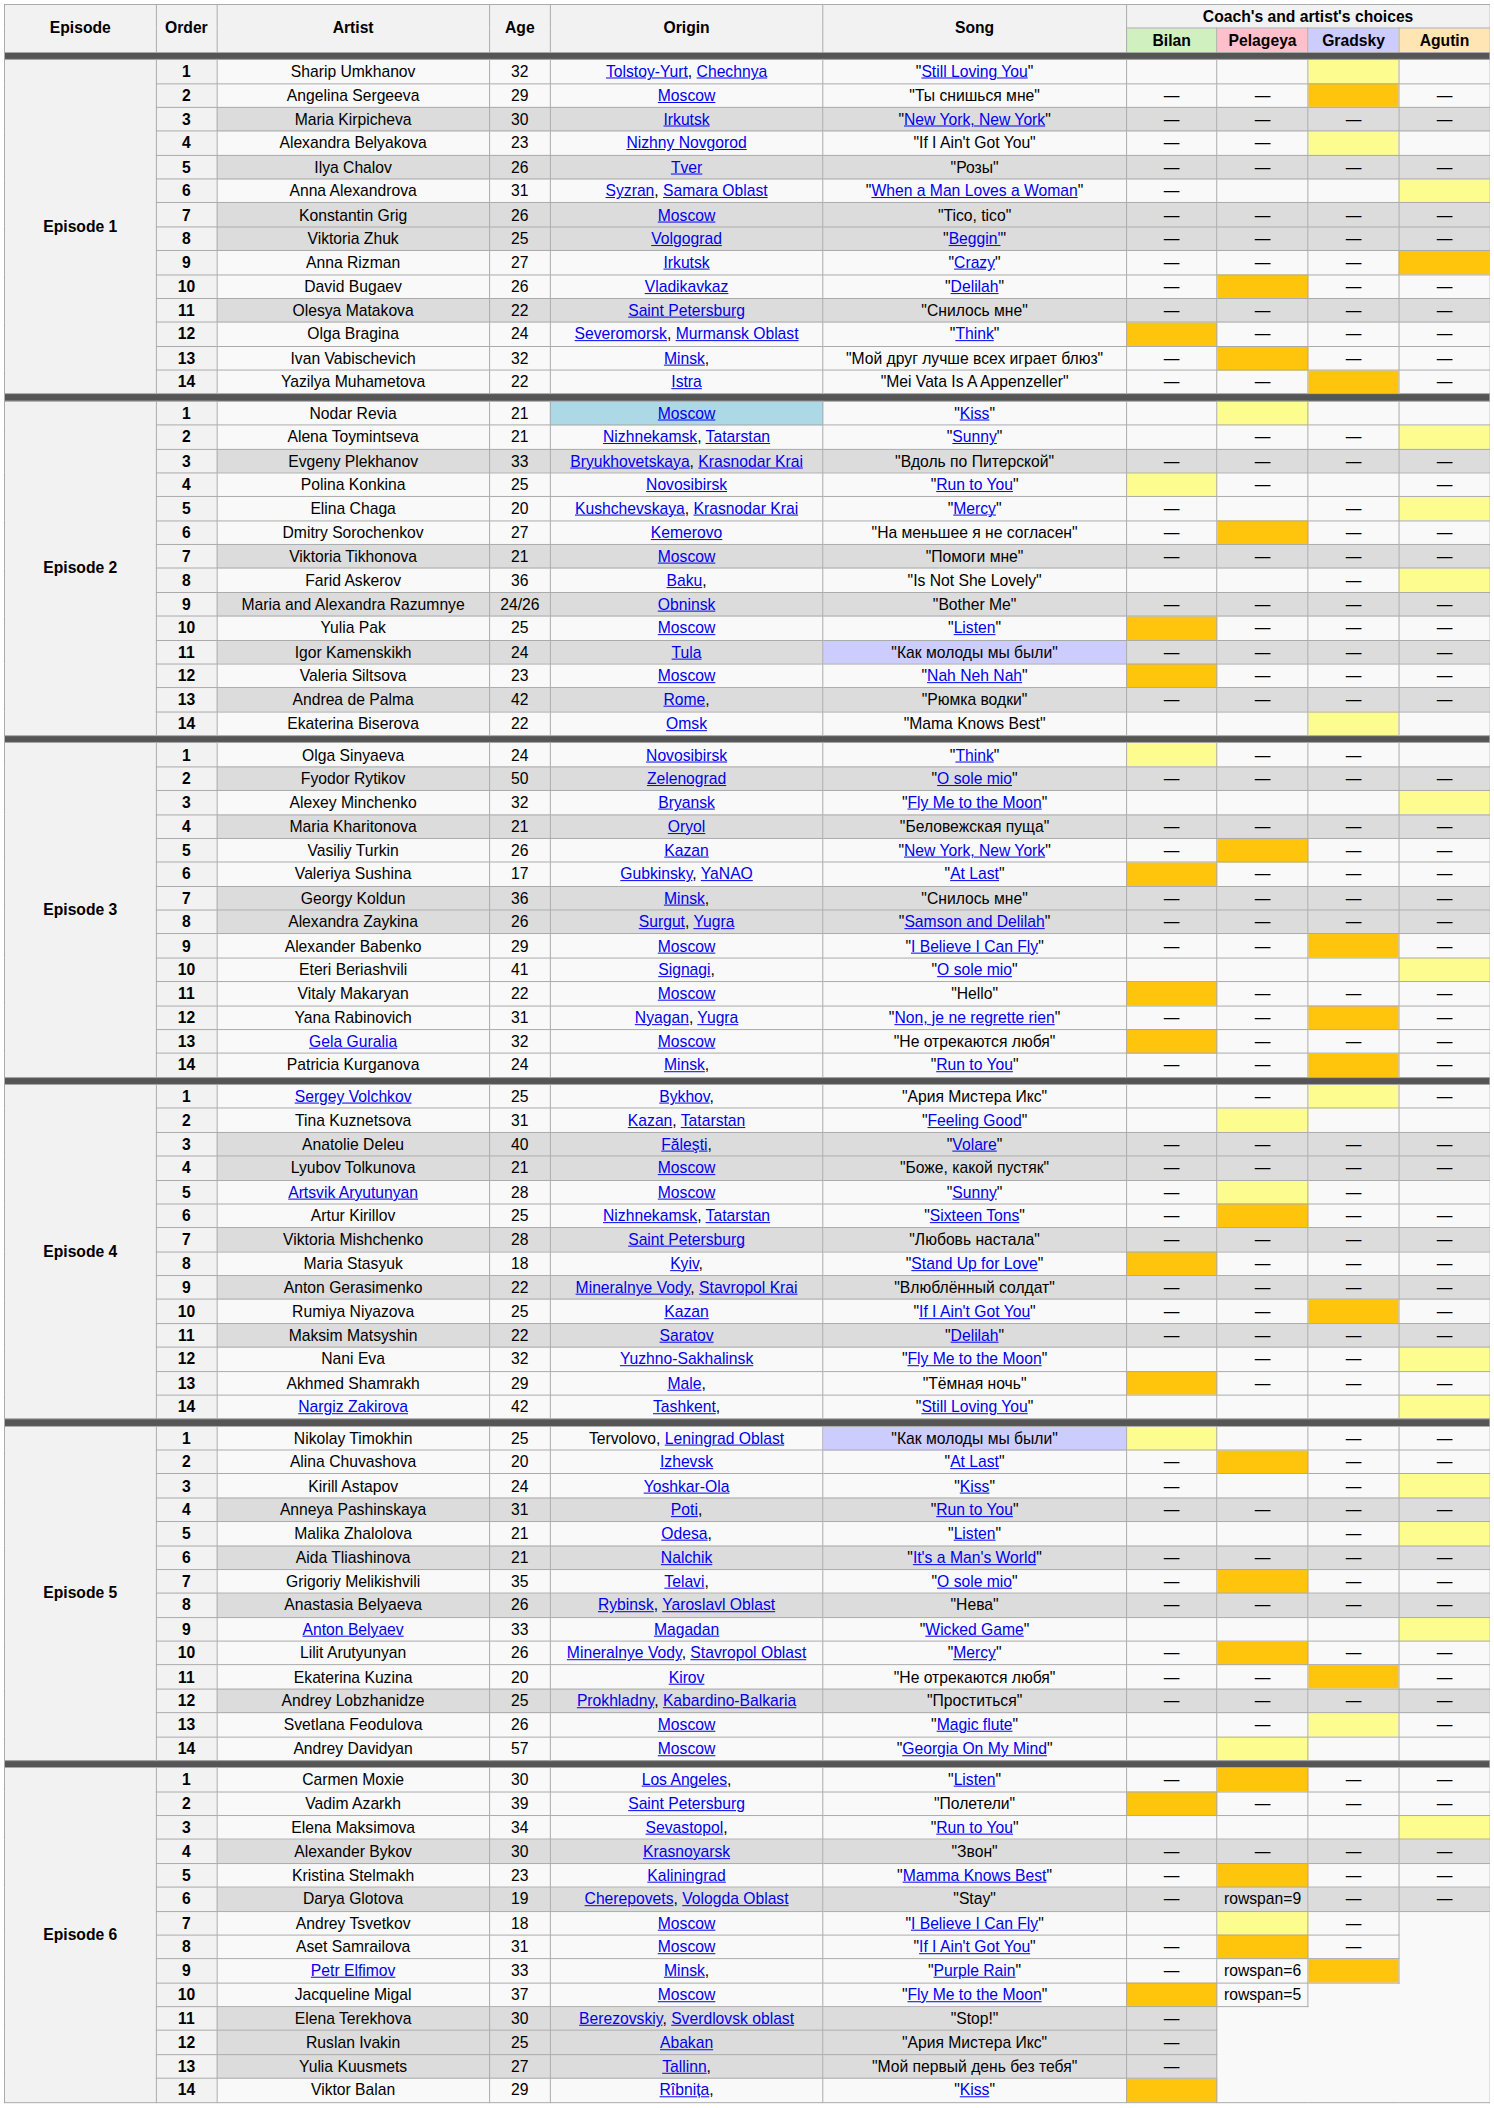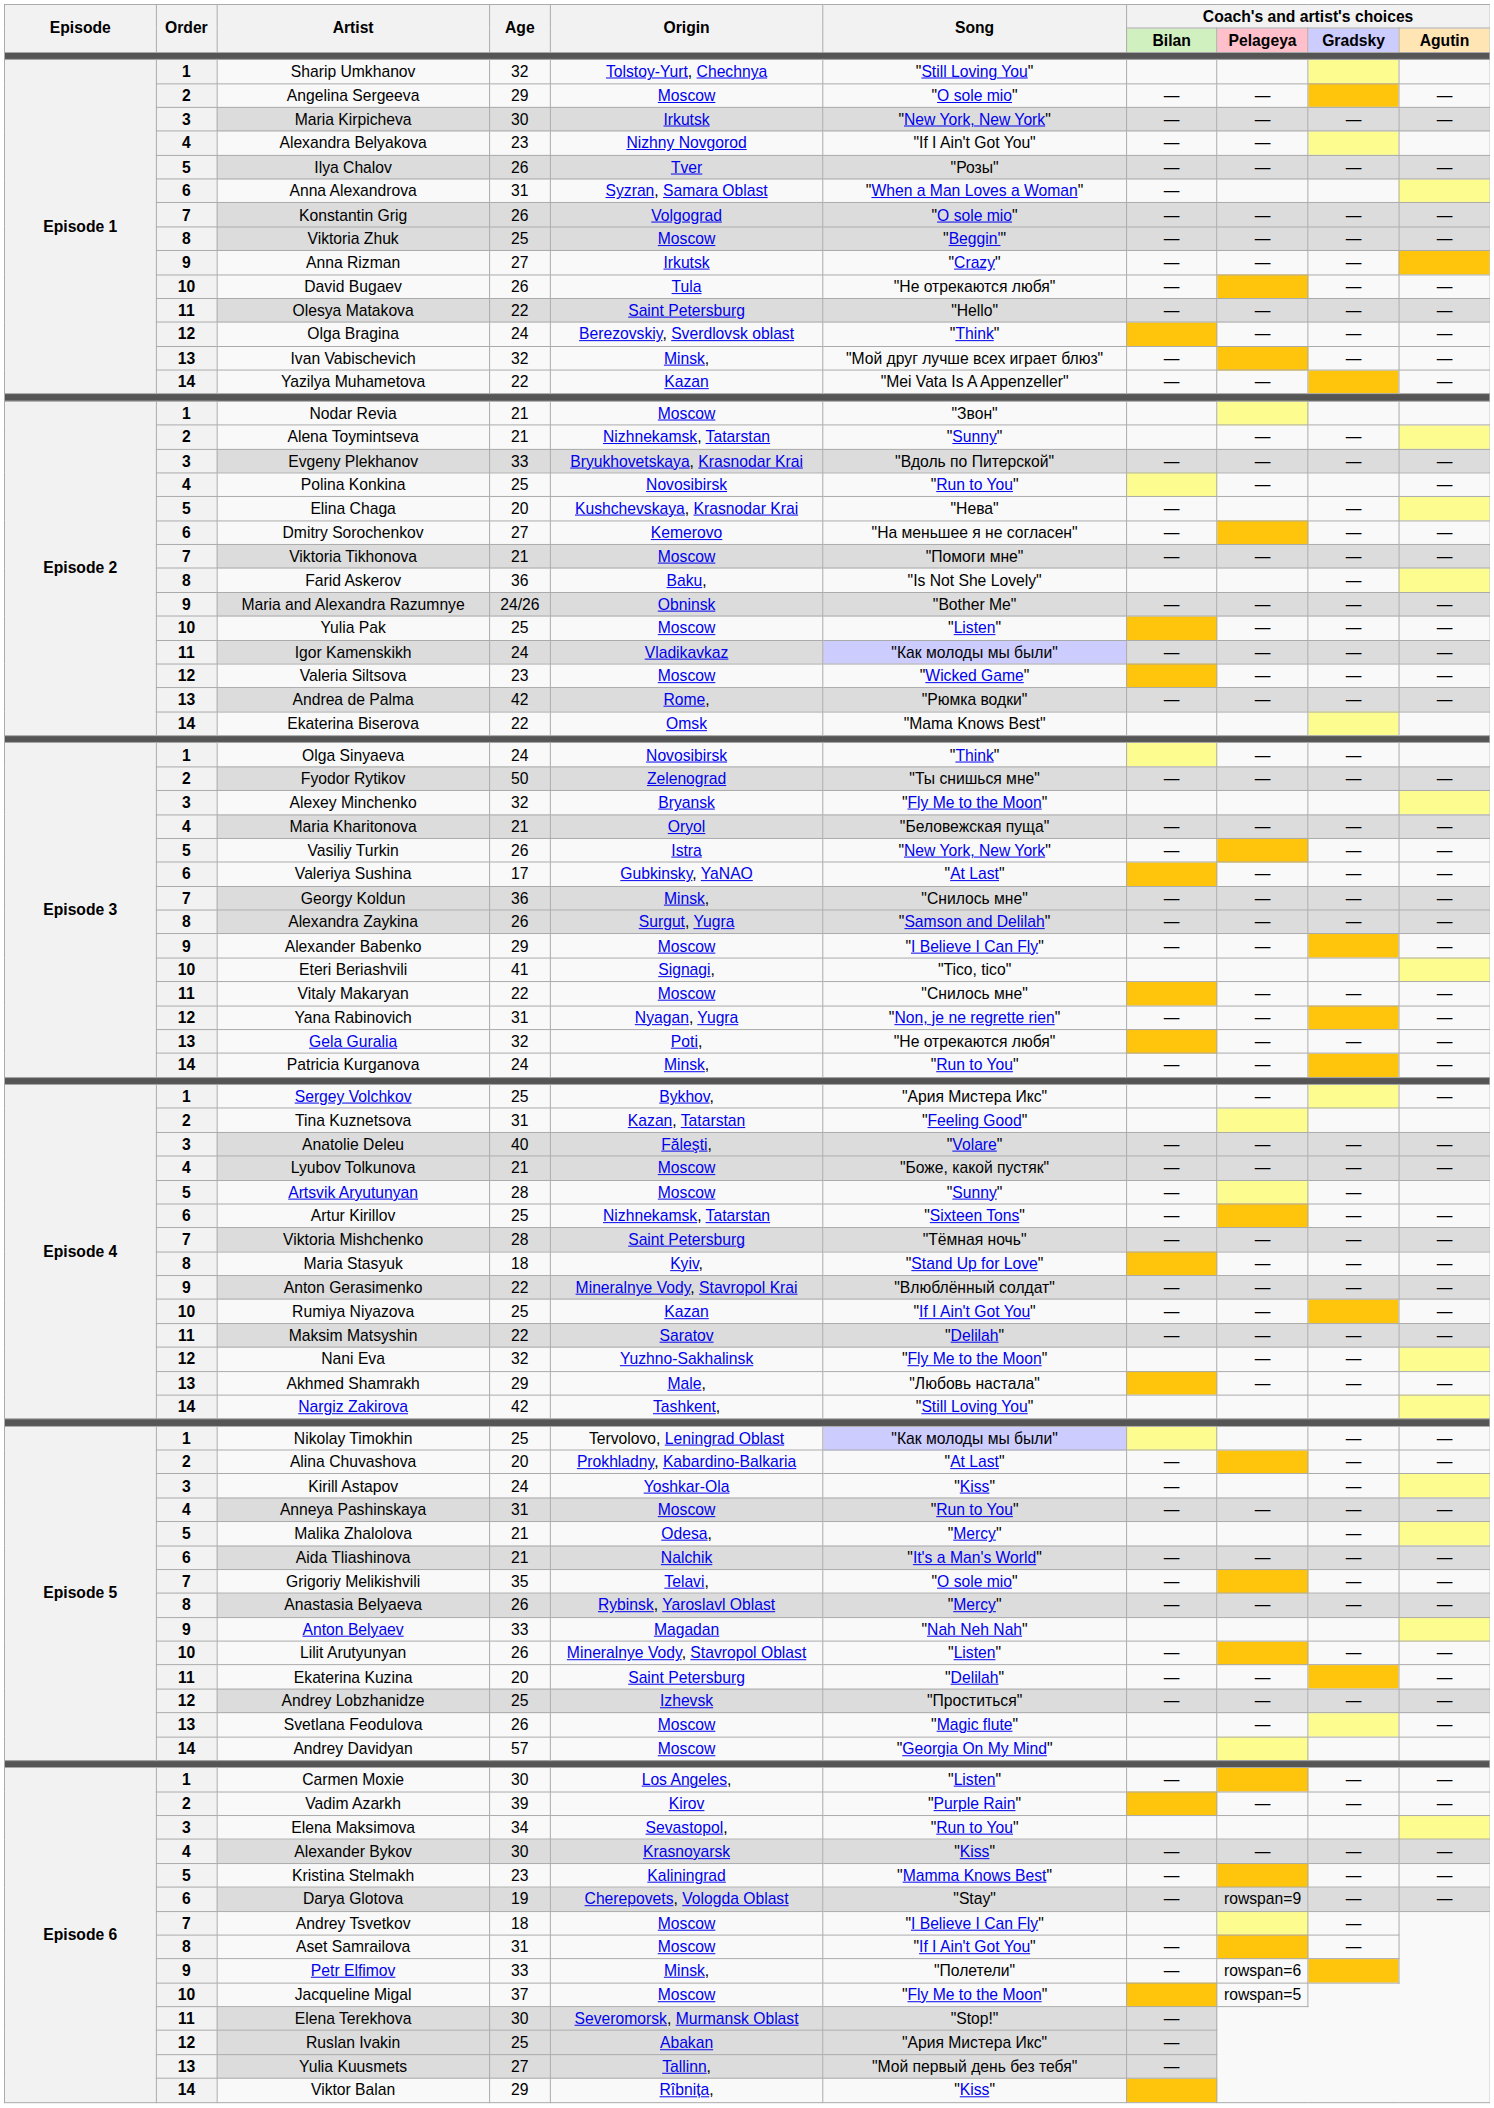(975, 95) "Ты снишься мне" -> (975, 95) "O sole mio"
(687, 215) Moscow -> (687, 215) Volgograd
(975, 215) "Tico, tico" -> (975, 215) "O sole mio"
(687, 239) Volgograd -> (687, 239) Moscow
(687, 286) Vladikavkaz -> (687, 286) Tula
(975, 286) "Delilah" -> (975, 286) "Не отрекаются любя"
(975, 310) "Снилось мне" -> (975, 310) "Hello"
(687, 334) Severomorsk, Murmansk Oblast -> (687, 334) Berezovskiy, Sverdlovsk oblast
(687, 382) Istra -> (687, 382) Kazan
(687, 413) lightblue background -> (687, 413) no background
(975, 413) "Kiss" -> (975, 413) "Звон"
(975, 509) "Mercy" -> (975, 509) "Нева"
(687, 652) Tula -> (687, 652) Vladikavkaz
(975, 676) "Nah Neh Nah" -> (975, 676) "Wicked Game"
(975, 779) "O sole mio" -> (975, 779) "Ты снишься мне"
(687, 850) Kazan -> (687, 850) Istra
(975, 970) "O sole mio" -> (975, 970) "Tico, tico"
(975, 994) "Hello" -> (975, 994) "Снилось мне"
(687, 1041) Moscow -> (687, 1041) Poti,
(975, 1240) "Любовь настала" -> (975, 1240) "Тёмная ночь"
(975, 1383) "Тёмная ночь" -> (975, 1383) "Любовь настала"
(687, 1462) Izhevsk -> (687, 1462) Prokhladny, Kabardino-Balkaria
(687, 1510) Poti, -> (687, 1510) Moscow
(975, 1534) "Listen" -> (975, 1534) "Mercy"
(975, 1605) "Нева" -> (975, 1605) "Mercy"
(975, 1629) "Wicked Game" -> (975, 1629) "Nah Neh Nah"
(975, 1653) "Mercy" -> (975, 1653) "Listen"
(687, 1677) Kirov -> (687, 1677) Saint Petersburg
(975, 1677) "Не отрекаются любя" -> (975, 1677) "Delilah"
(687, 1701) Prokhladny, Kabardino-Balkaria -> (687, 1701) Izhevsk
(687, 1804) Saint Petersburg -> (687, 1804) Kirov
(975, 1804) "Полетели" -> (975, 1804) "Purple Rain"
(975, 1851) "Звон" -> (975, 1851) "Kiss"
(975, 1971) "Purple Rain" -> (975, 1971) "Полетели"
(687, 2019) Berezovskiy, Sverdlovsk oblast -> (687, 2019) Severomorsk, Murmansk Oblast
